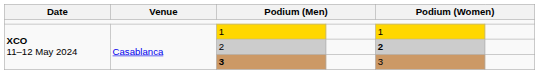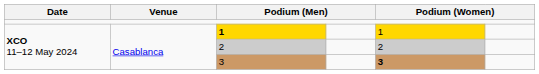(221, 31) normal -> (221, 31) bold
(380, 46) bold -> (380, 46) normal
(221, 62) bold -> (221, 62) normal
(380, 62) normal -> (380, 62) bold
